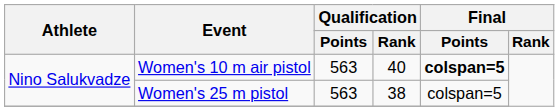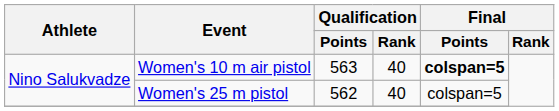(344, 93) 563 -> (344, 93) 562
(397, 93) 38 -> (397, 93) 40
